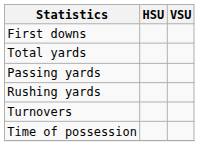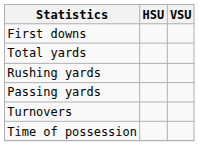rows swapped: (54, 92) <-> (54, 73)
